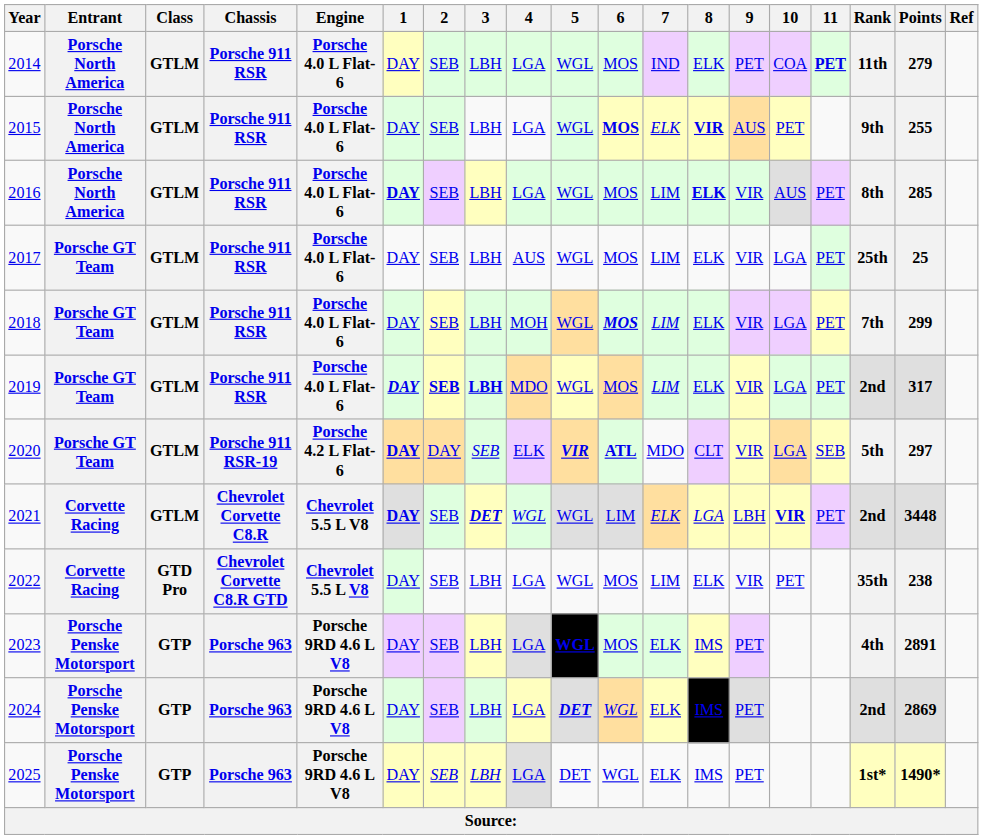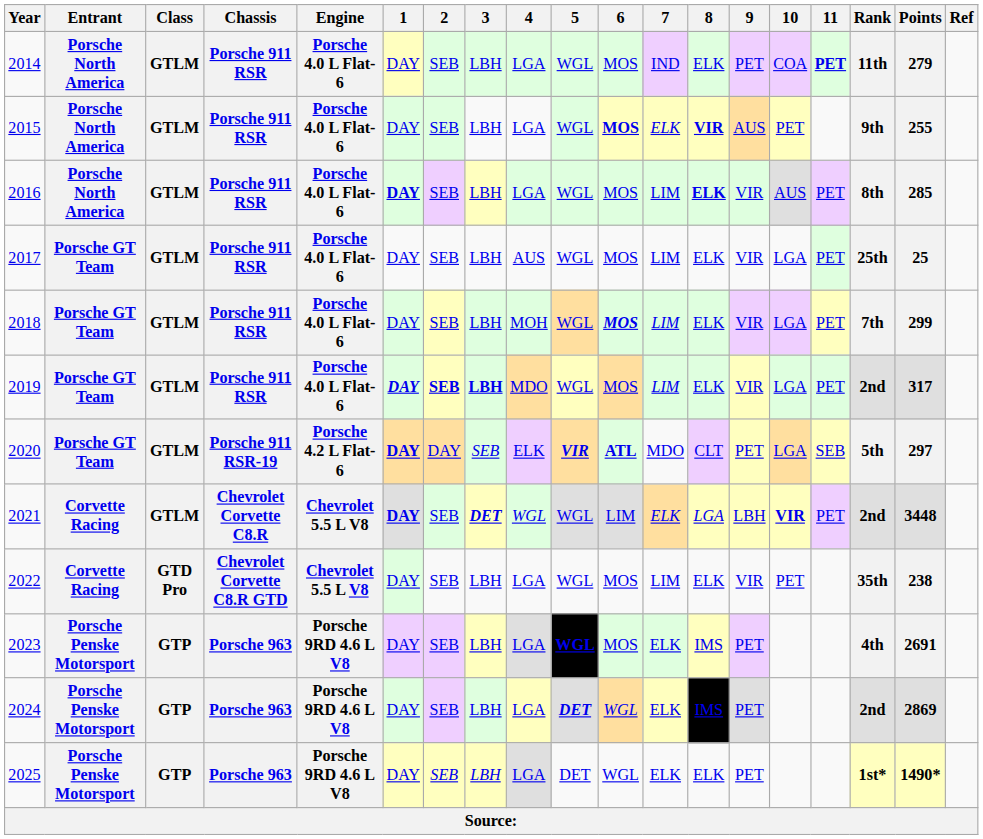(749, 451) VIR -> (749, 451) PET
(920, 645) 2891 -> (920, 645) 2691
(709, 775) IMS -> (709, 775) ELK
